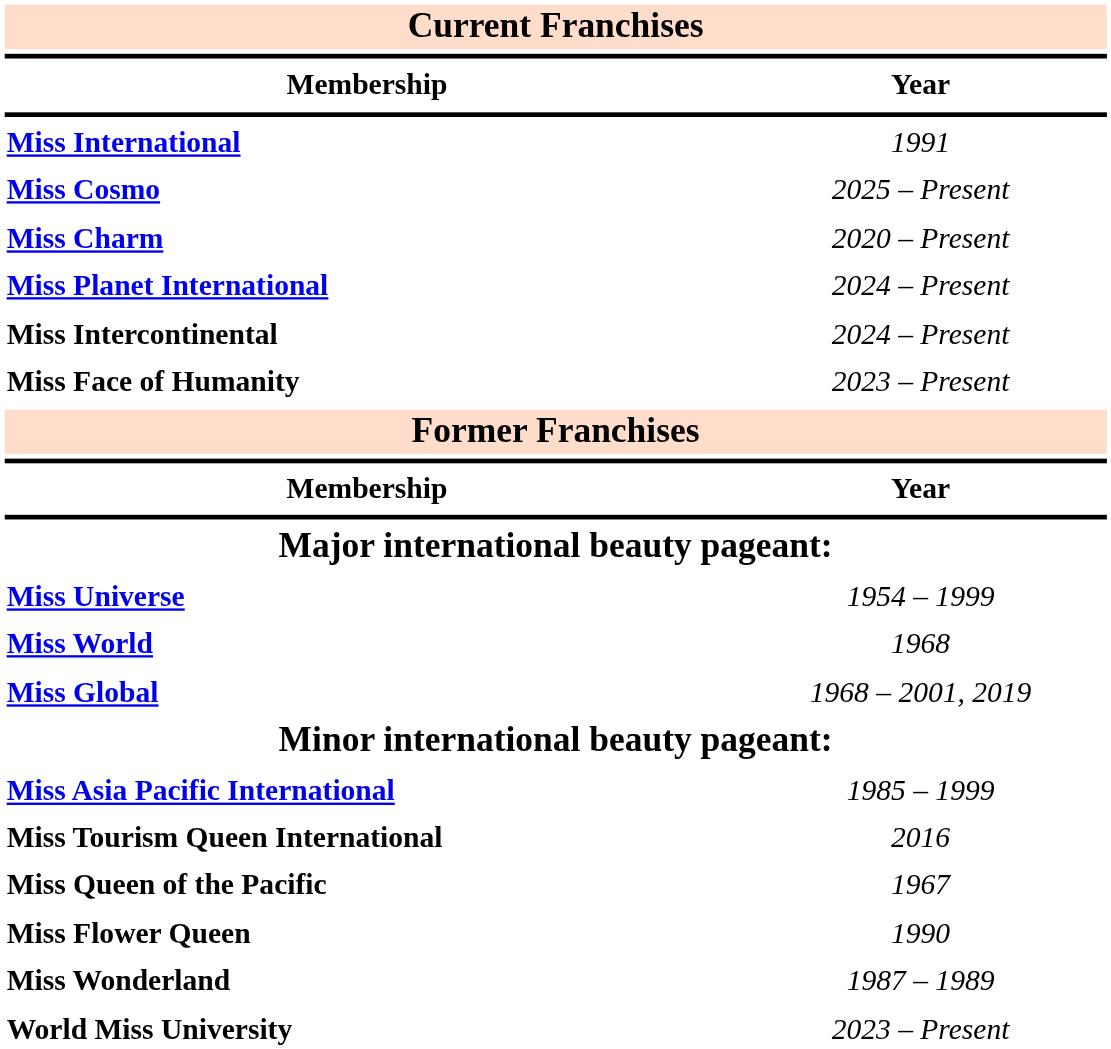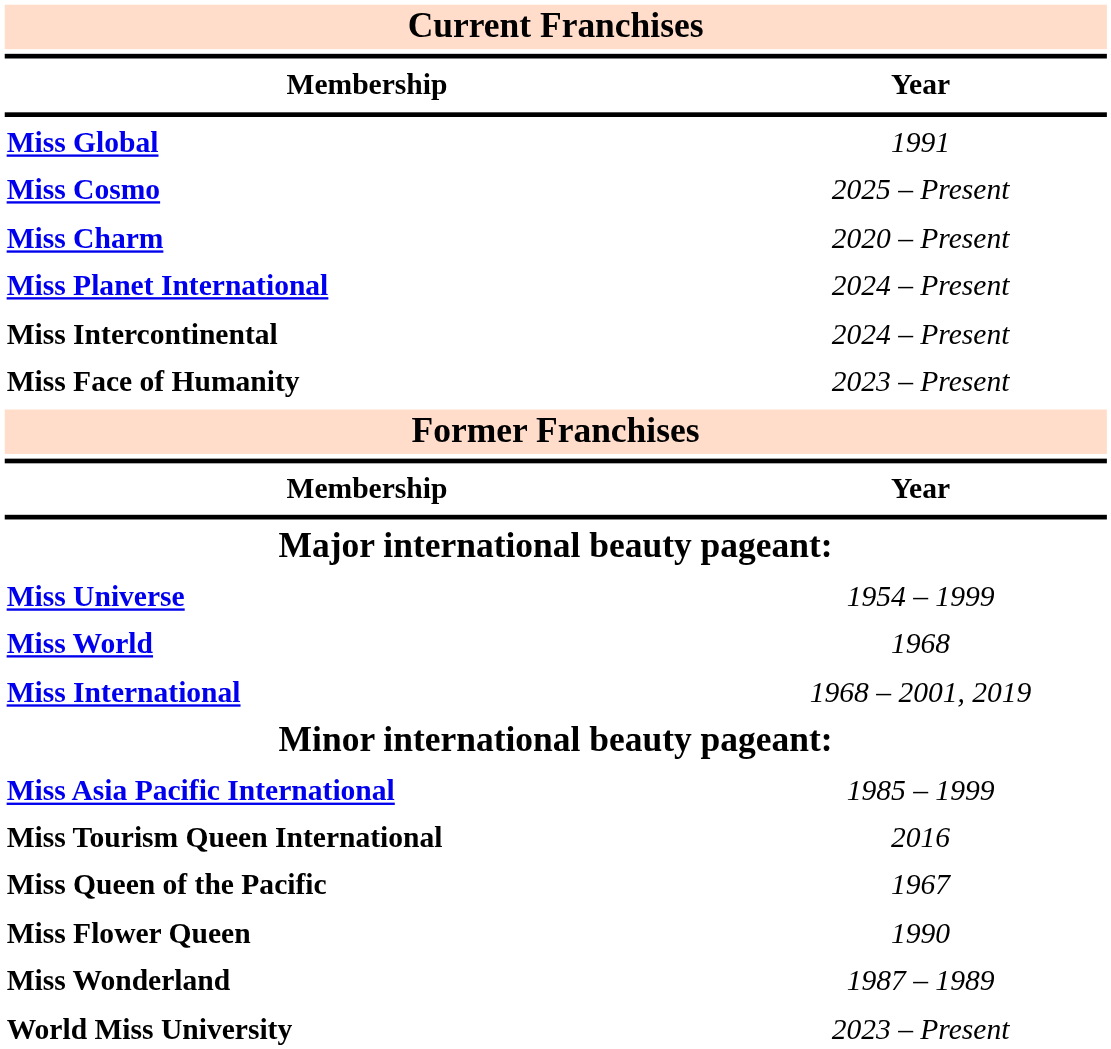(124, 142) Miss International -> (83, 142) Miss Global
(83, 692) Miss Global -> (124, 692) Miss International
